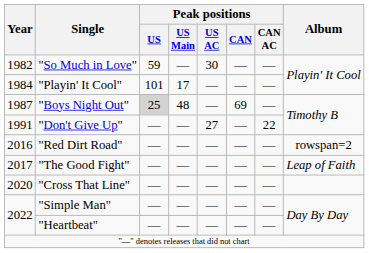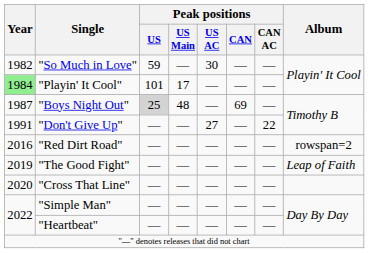(20, 84) no background -> (20, 84) lightgreen background
(20, 165) 2017 -> (20, 165) 2019
